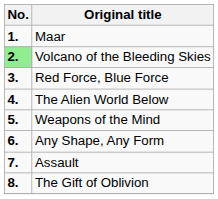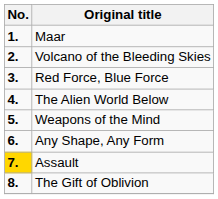(13, 57) lightgreen background -> (13, 57) no background
(13, 162) no background -> (13, 162) gold background
